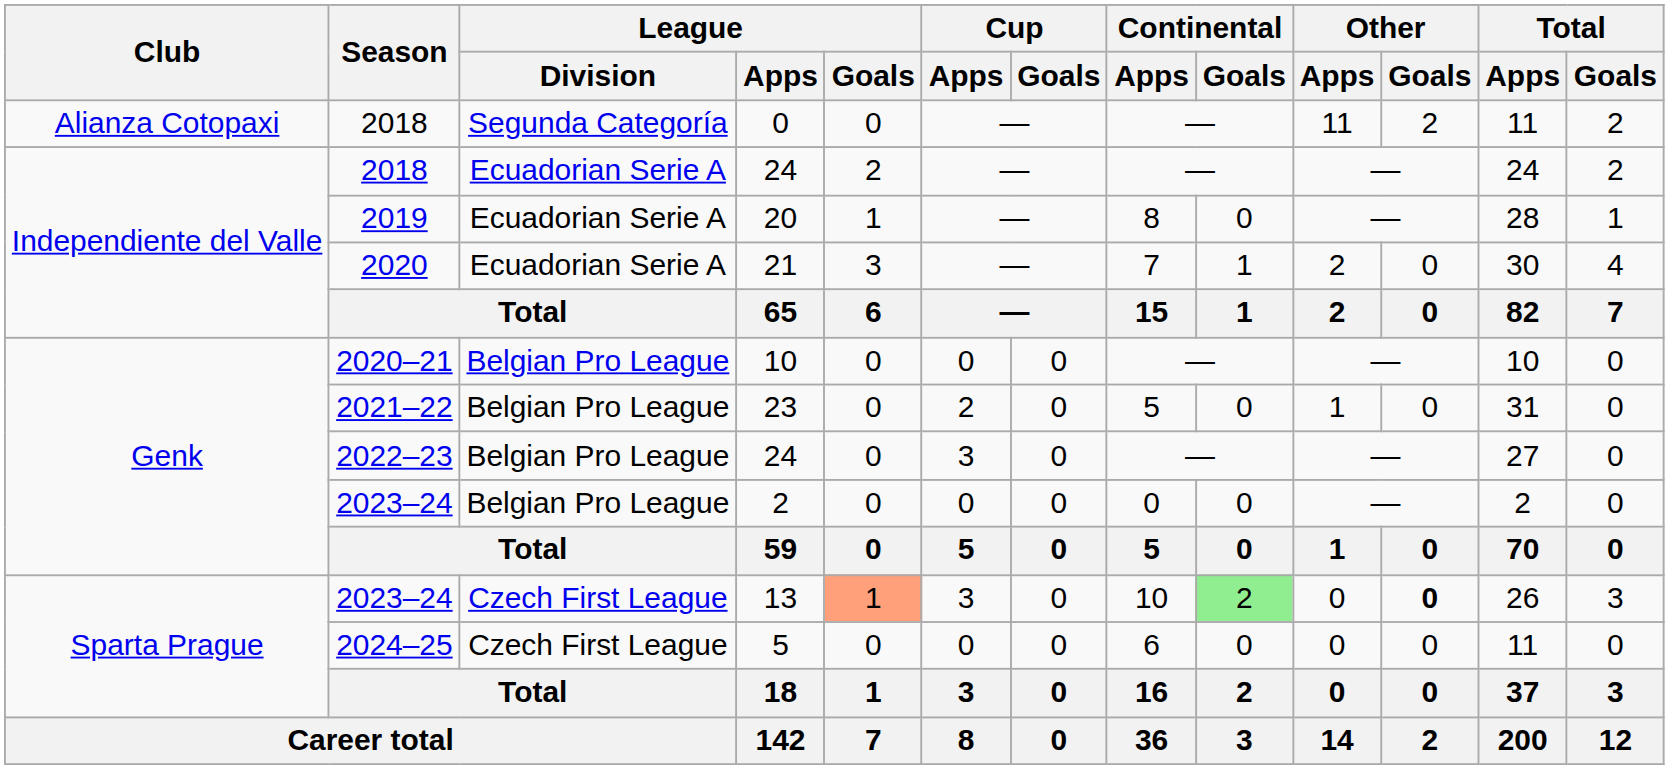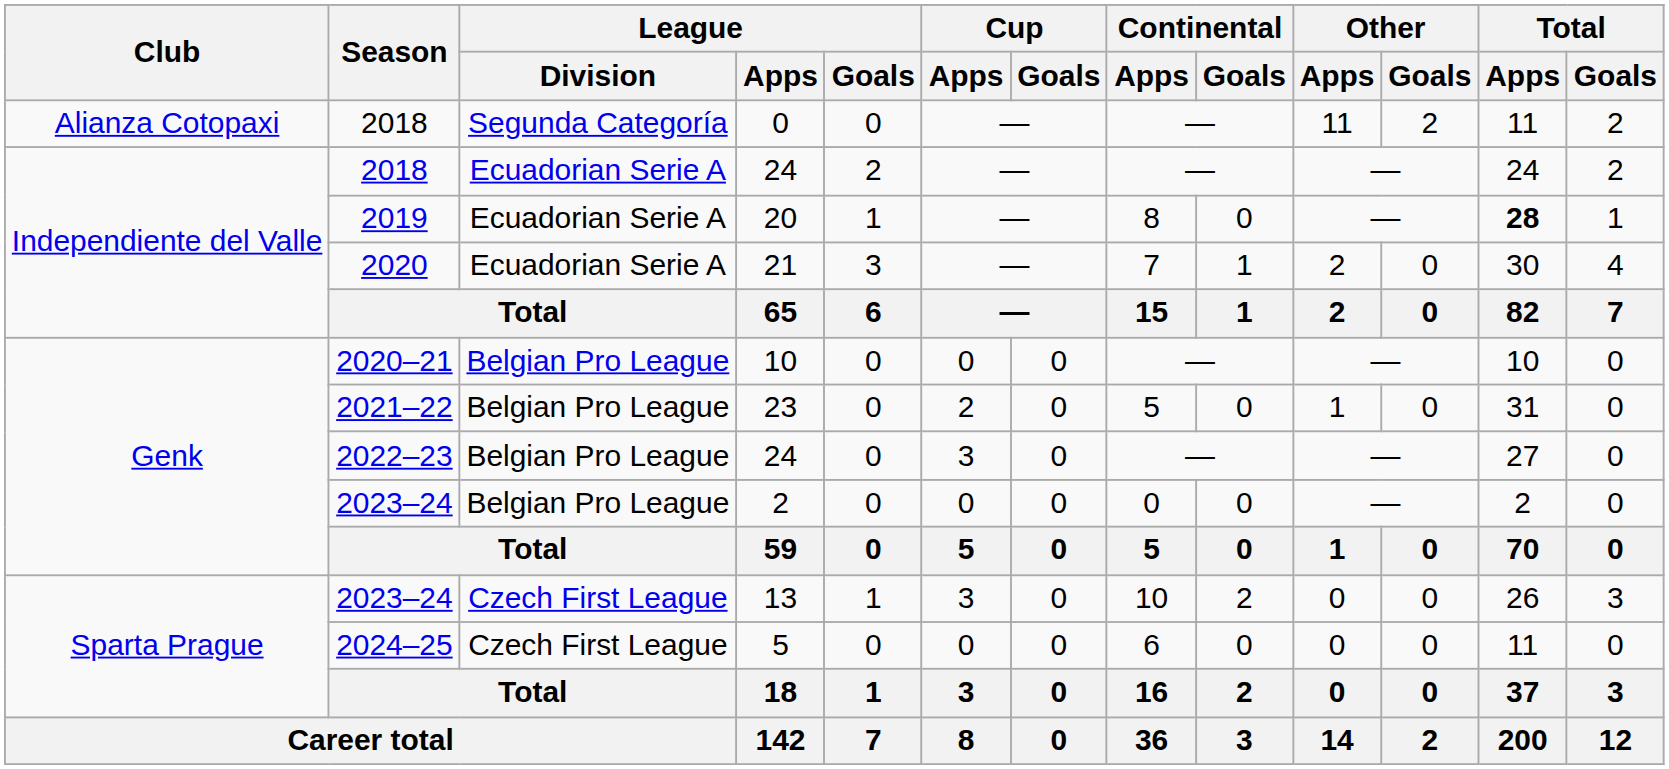(1523, 218) normal -> (1523, 218) bold
(873, 597) lightsalmon background -> (873, 597) no background
(1244, 597) lightgreen background -> (1244, 597) no background
(1430, 597) bold -> (1430, 597) normal
